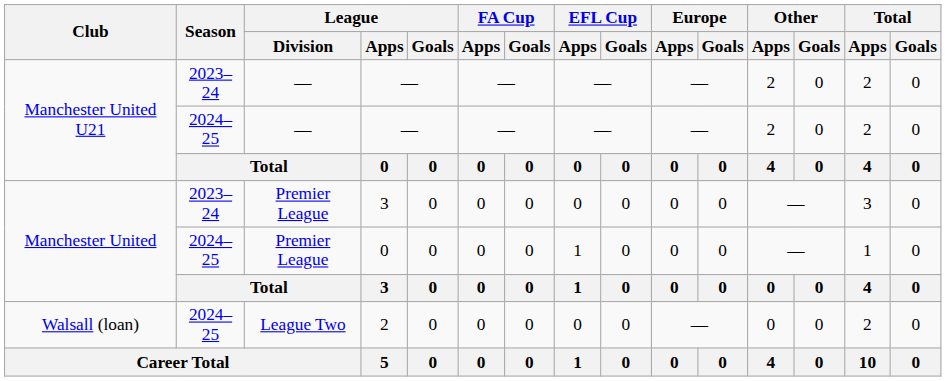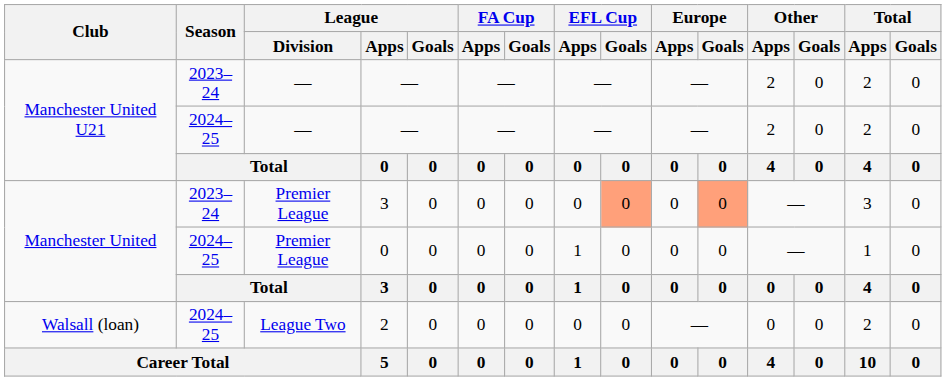(626, 203) no background -> (626, 203) lightsalmon background
(723, 203) no background -> (723, 203) lightsalmon background
